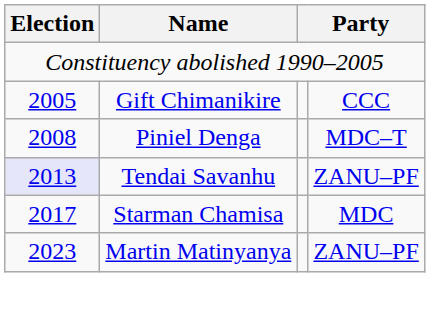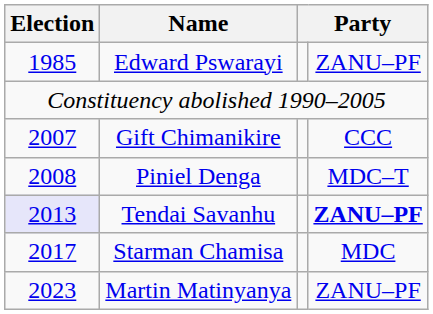+ row: (198, 61)
(52, 99) 2005 -> (52, 137) 2007
(366, 175) normal -> (368, 213) bold
